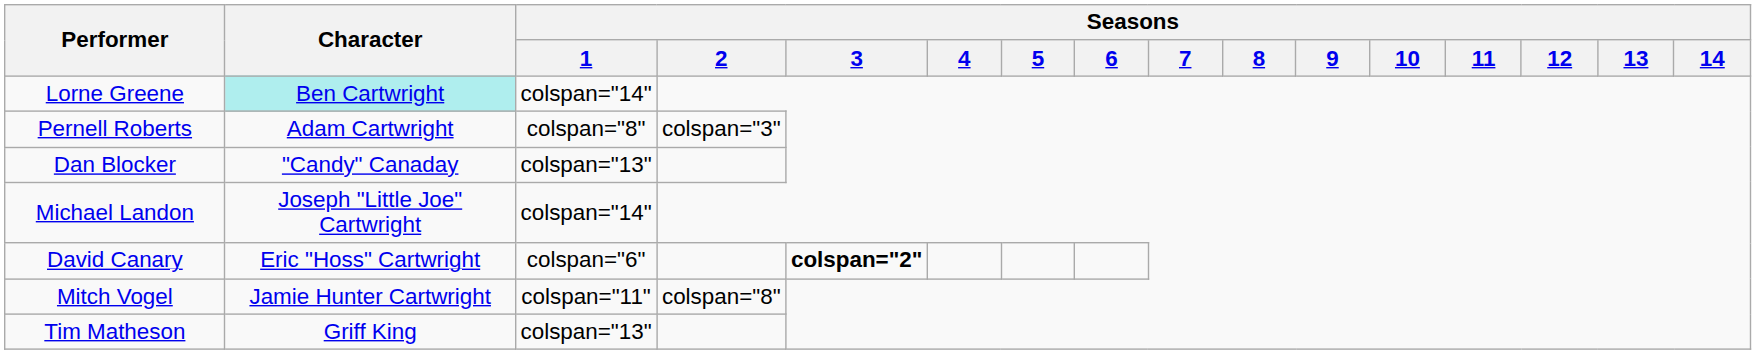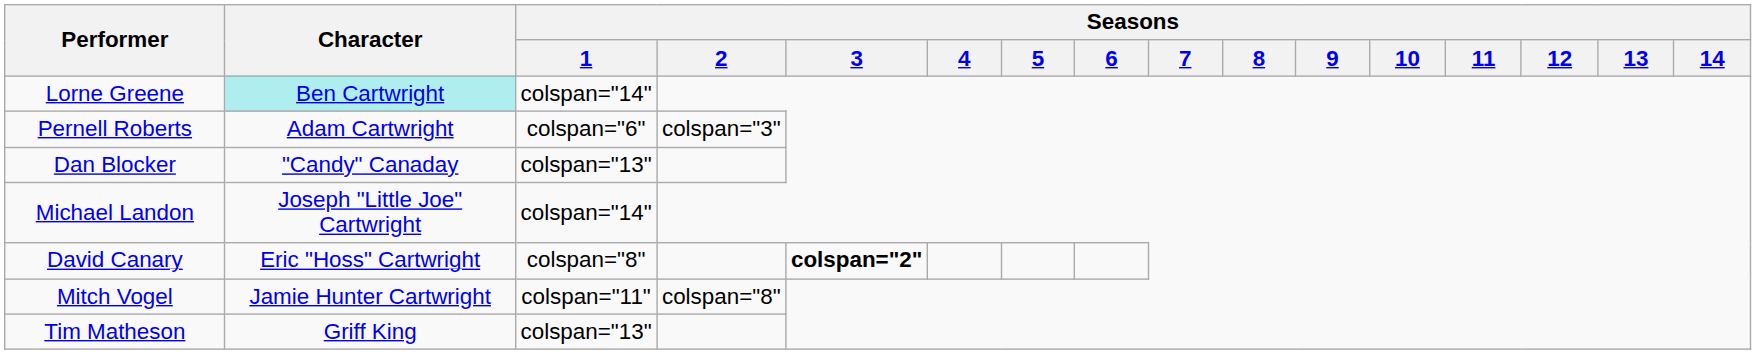(586, 128) colspan="8" -> (586, 128) colspan="6"
(586, 260) colspan="6" -> (586, 260) colspan="8"
